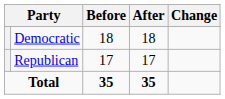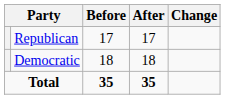rows swapped: (47, 37) <-> (46, 60)
